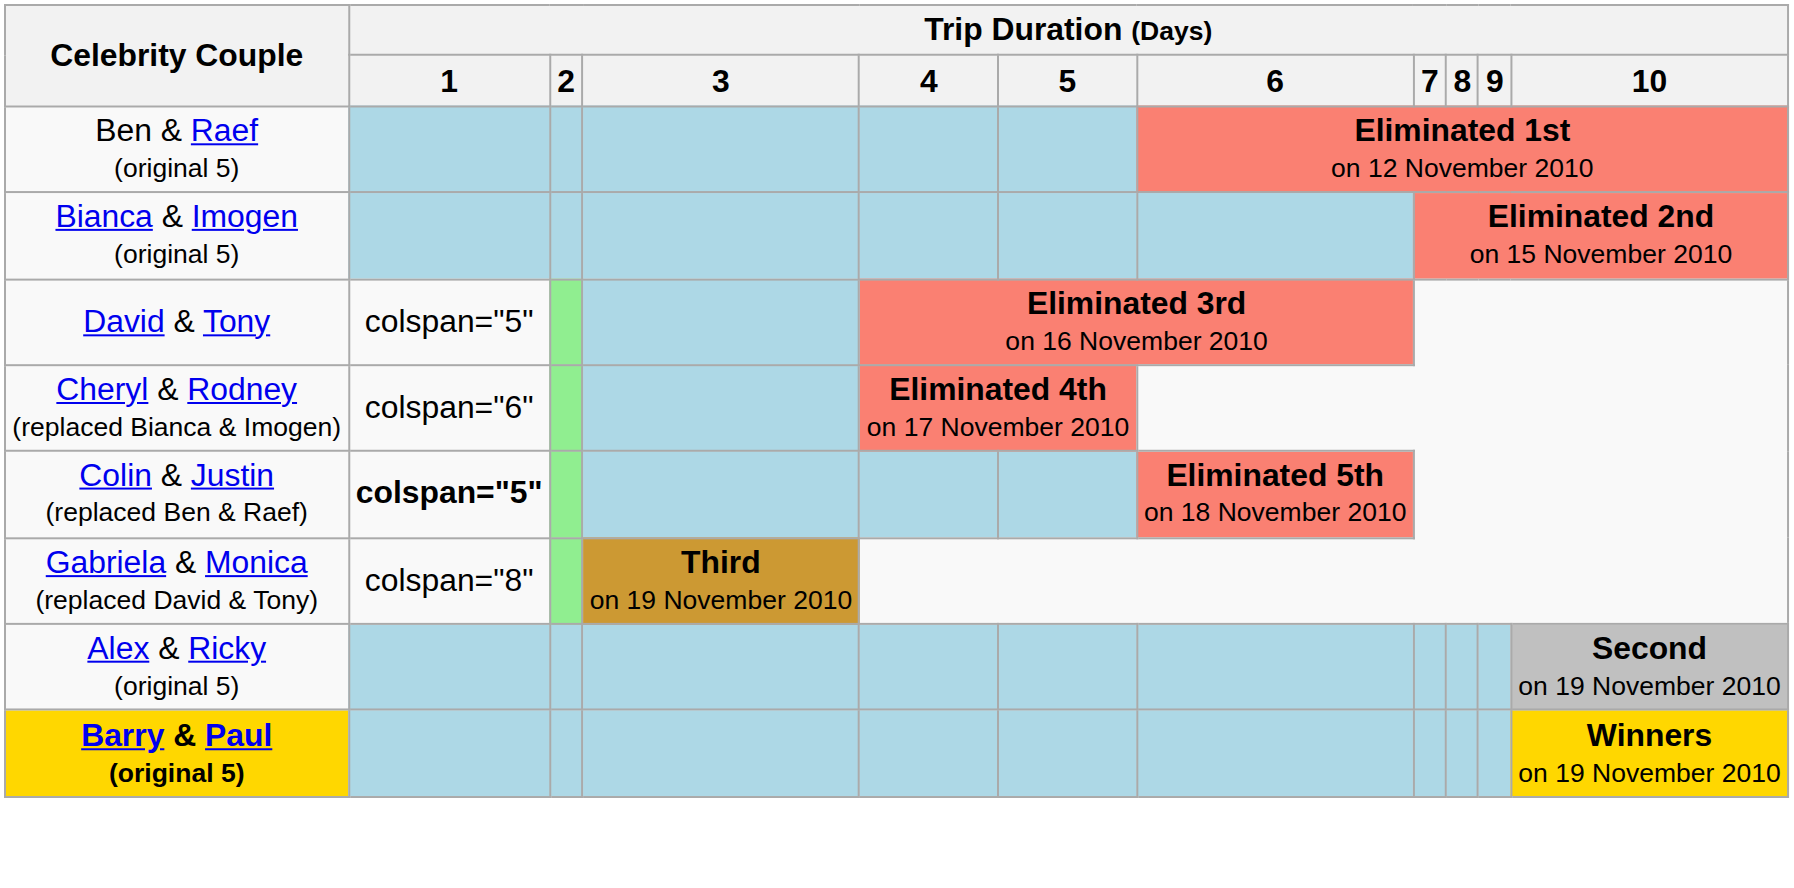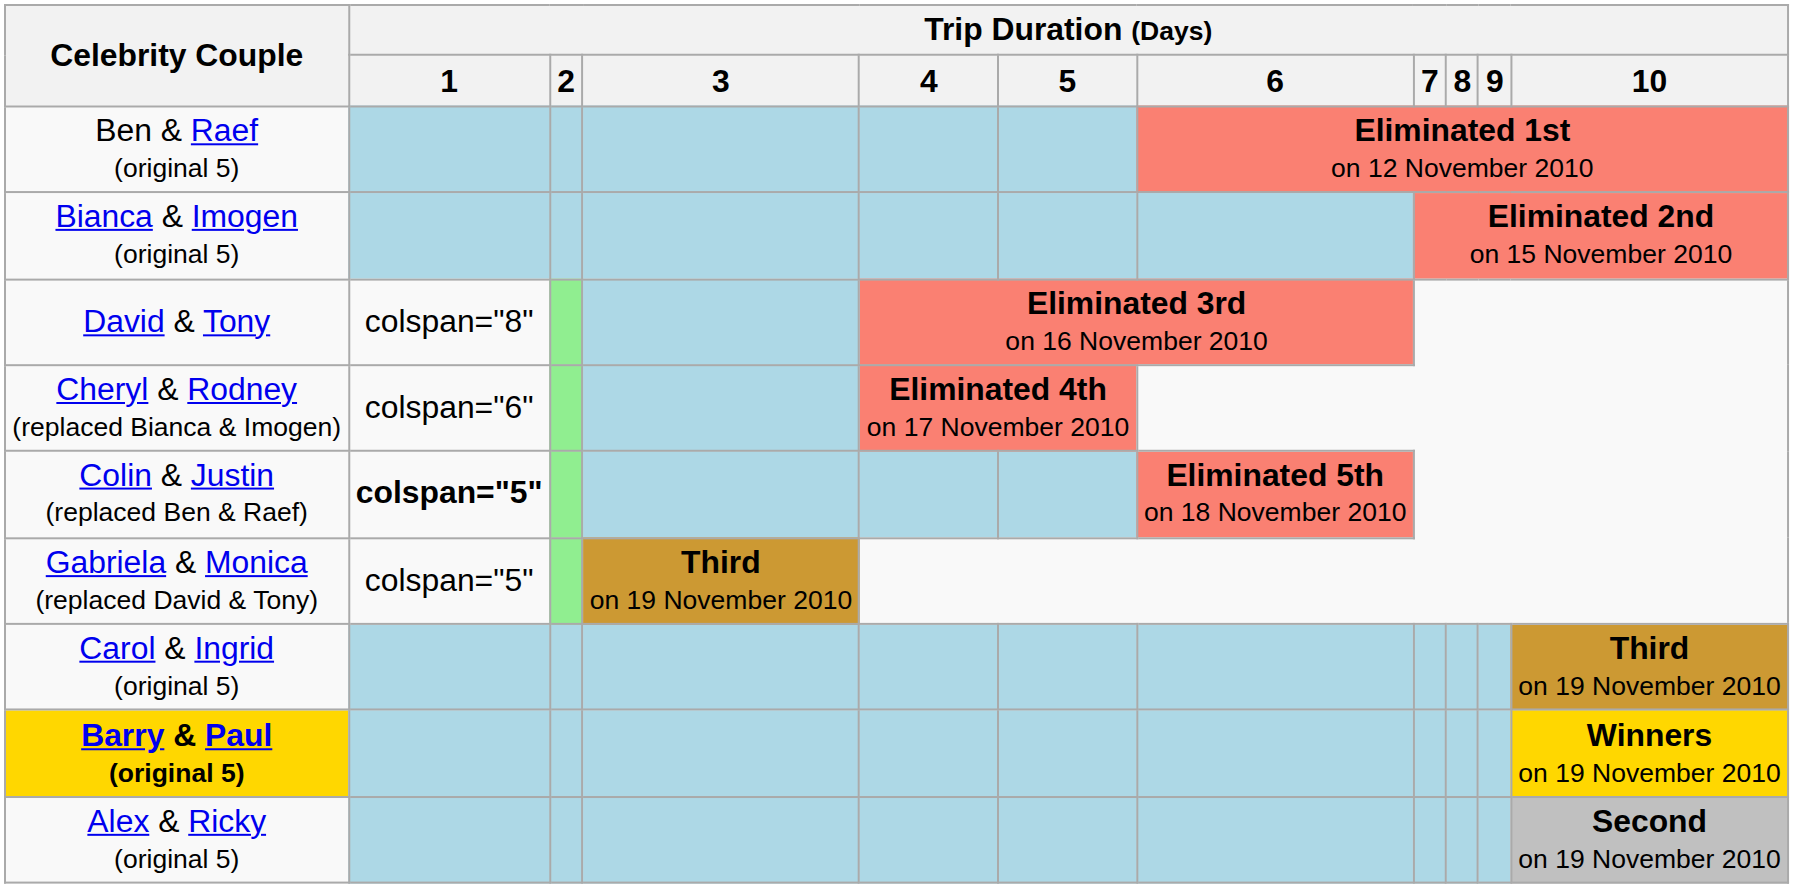(449, 321) colspan="5" -> (449, 321) colspan="8"
(449, 580) colspan="8" -> (449, 580) colspan="5"
+ row: (177, 666)
rows swapped: (177, 666) <-> (177, 752)
